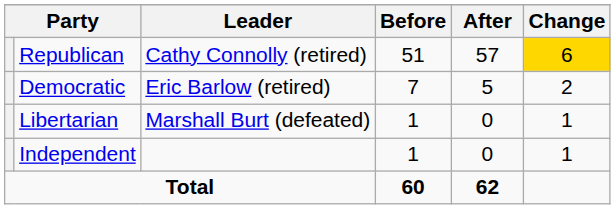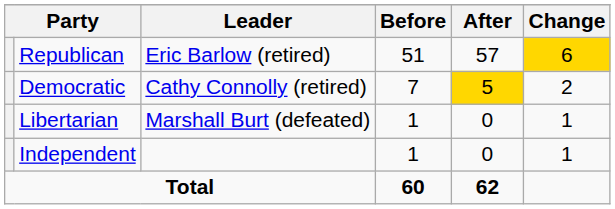(256, 54) Cathy Connolly (retired) -> (238, 54) Eric Barlow (retired)
(238, 87) Eric Barlow (retired) -> (256, 87) Cathy Connolly (retired)
(487, 87) no background -> (487, 87) gold background
